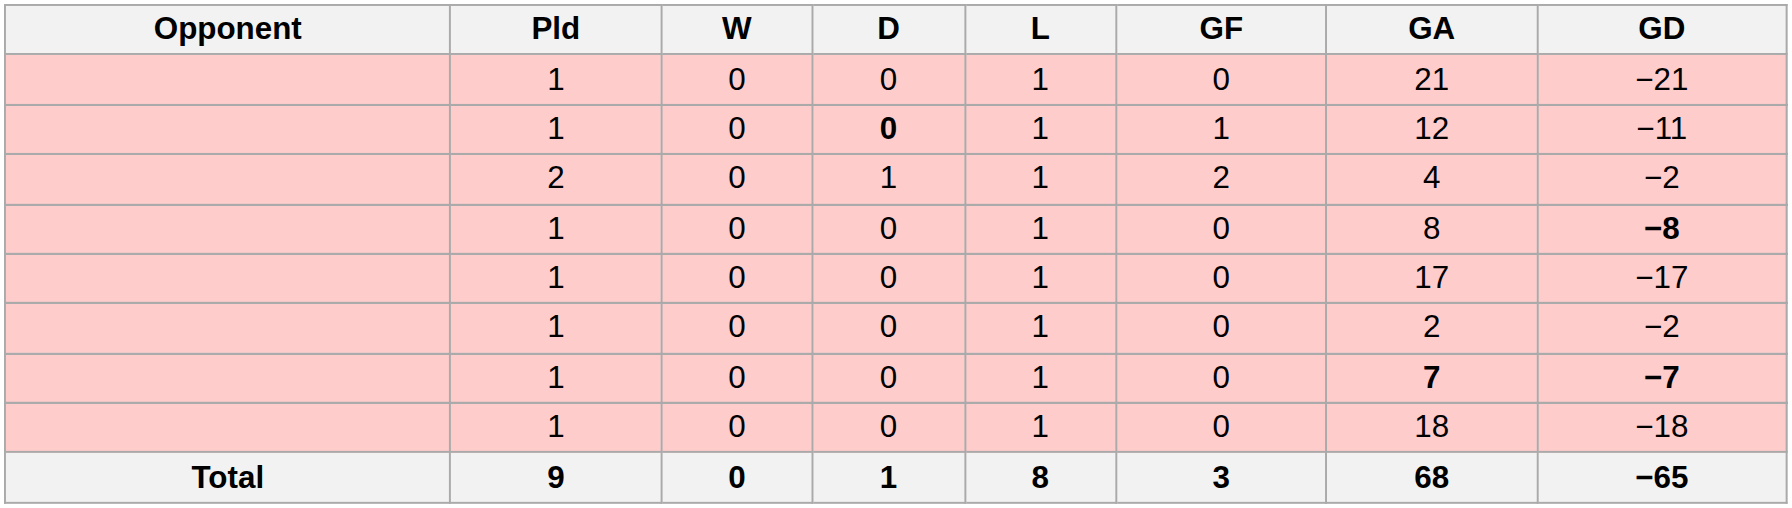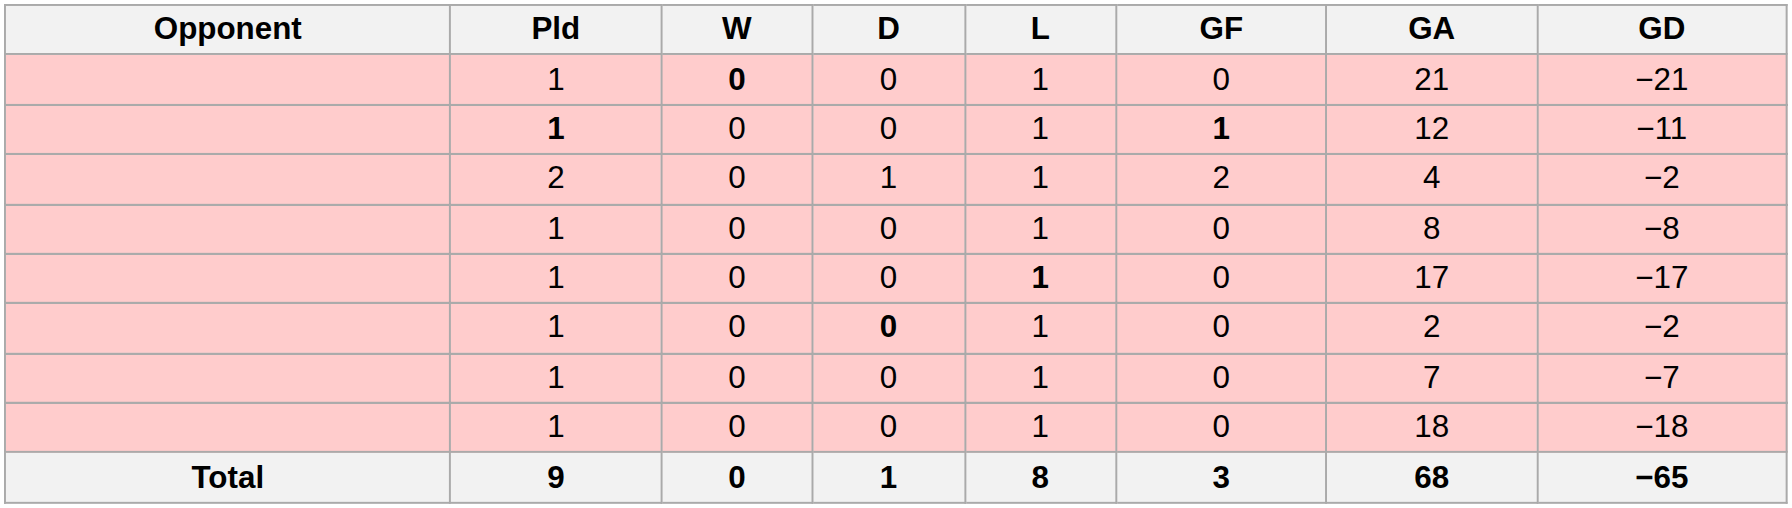(737, 79) normal -> (737, 79) bold
(556, 128) normal -> (556, 128) bold
(889, 128) bold -> (889, 128) normal
(1221, 128) normal -> (1221, 128) bold
(1662, 228) bold -> (1662, 228) normal
(1040, 278) normal -> (1040, 278) bold
(889, 327) normal -> (889, 327) bold
(1432, 377) bold -> (1432, 377) normal
(1662, 377) bold -> (1662, 377) normal
